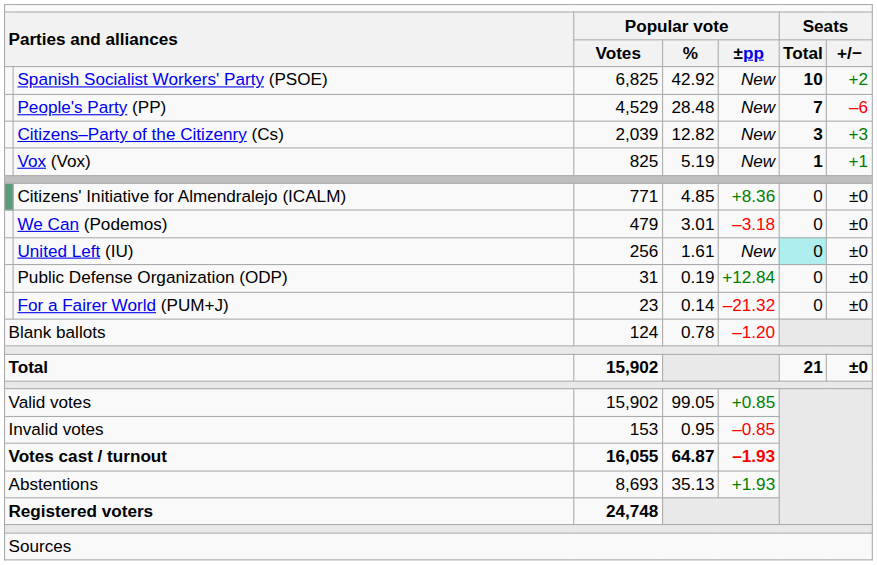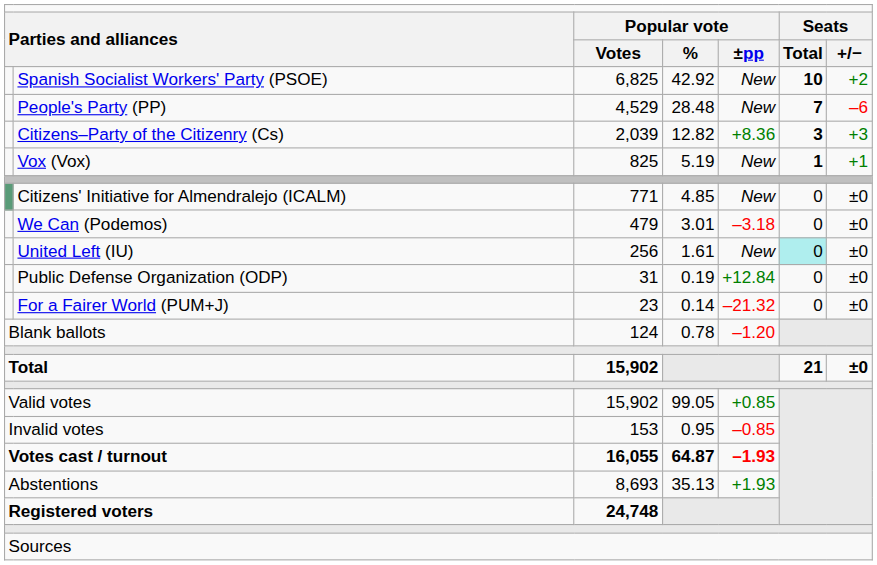(758, 134) New -> (753, 134) +8.36
(753, 196) +8.36 -> (758, 196) New
